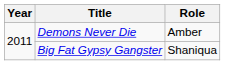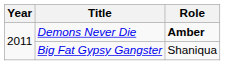(185, 32) normal -> (186, 32) bold
